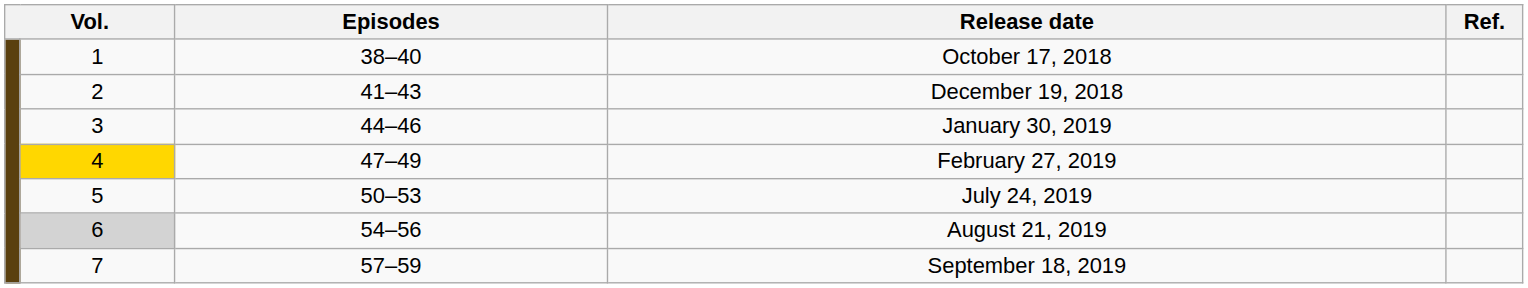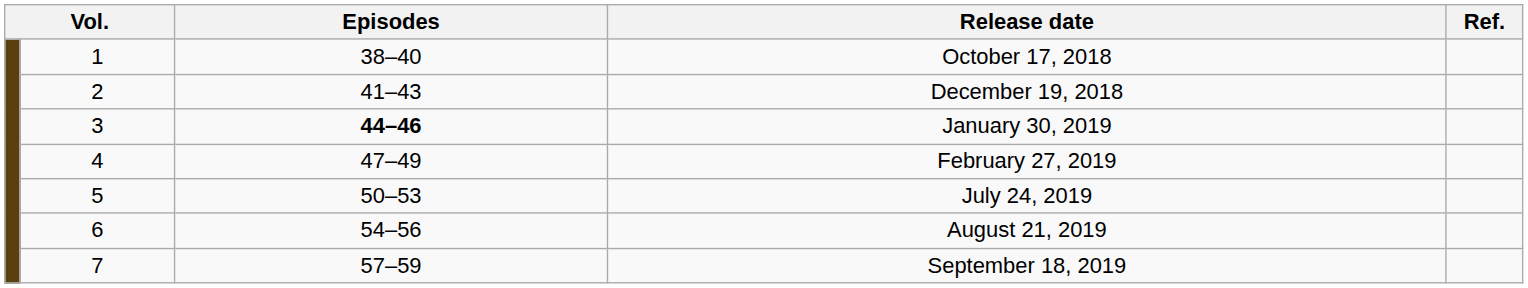(391, 126) normal -> (391, 126) bold
(97, 160) gold background -> (97, 160) no background
(97, 230) lightgrey background -> (97, 230) no background
